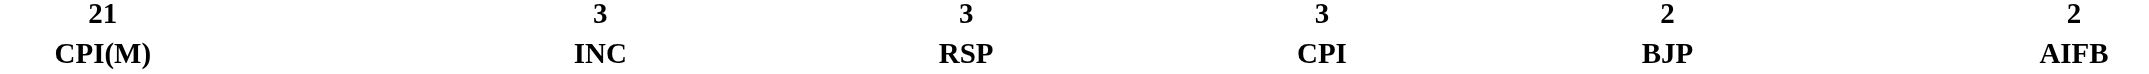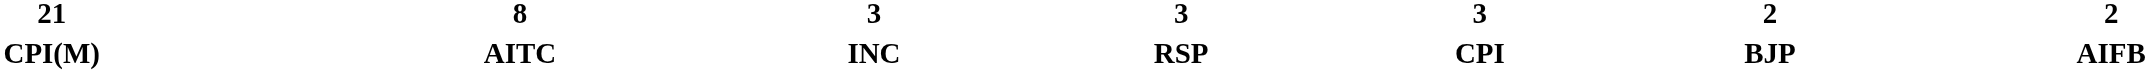+ column: (520, 13)
